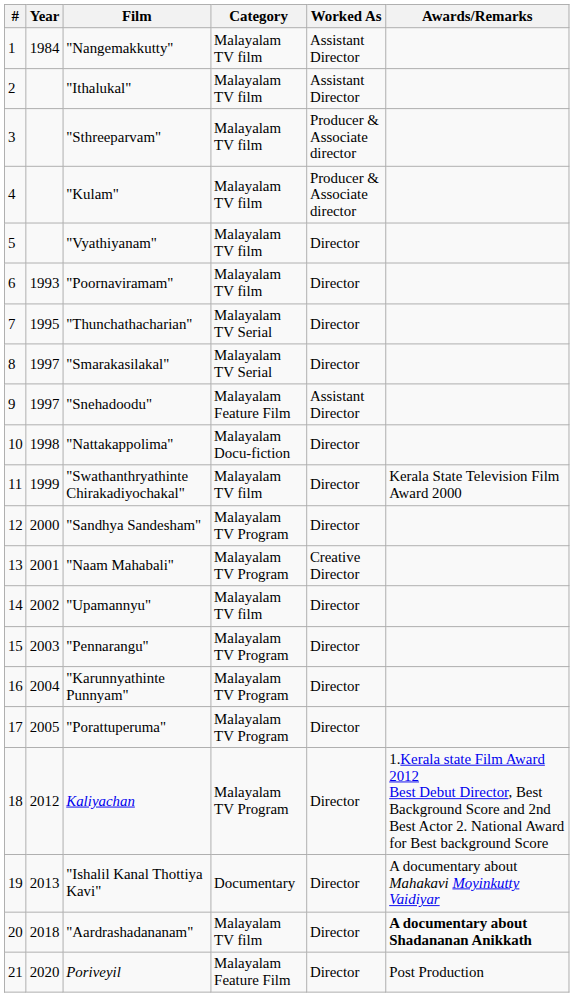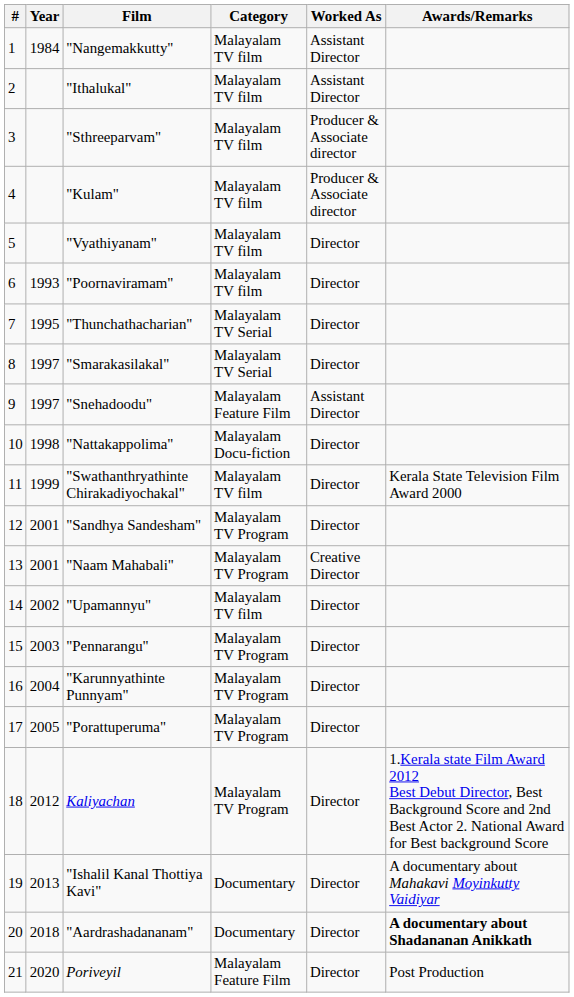(45, 525) 2000 -> (45, 525) 2001
(248, 931) Malayalam TV film -> (255, 931) Documentary
